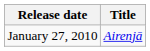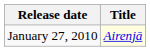(123, 35) no background -> (123, 35) lightyellow background
